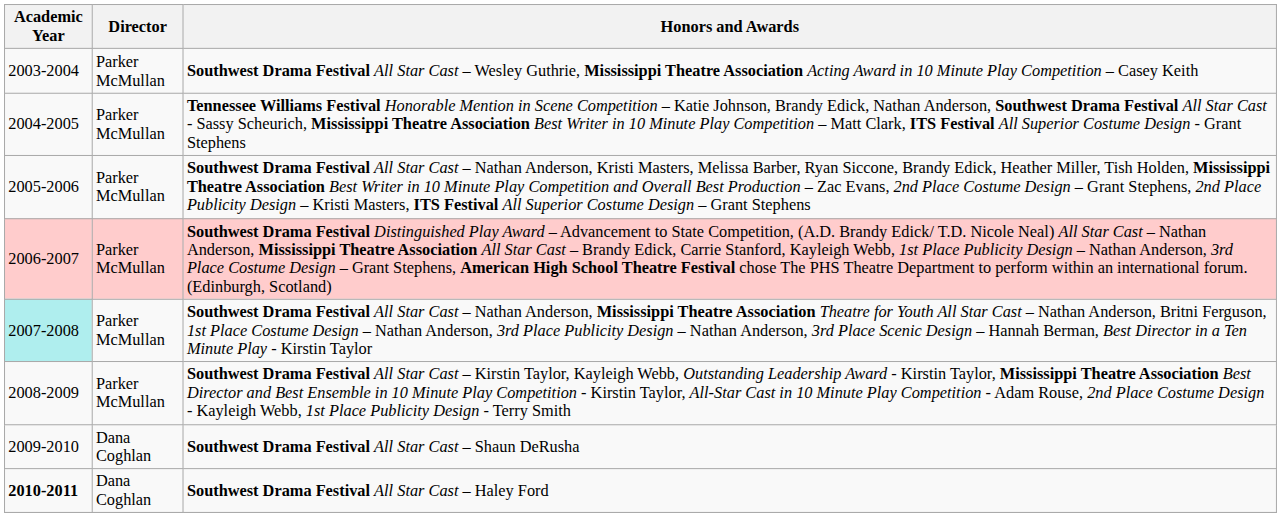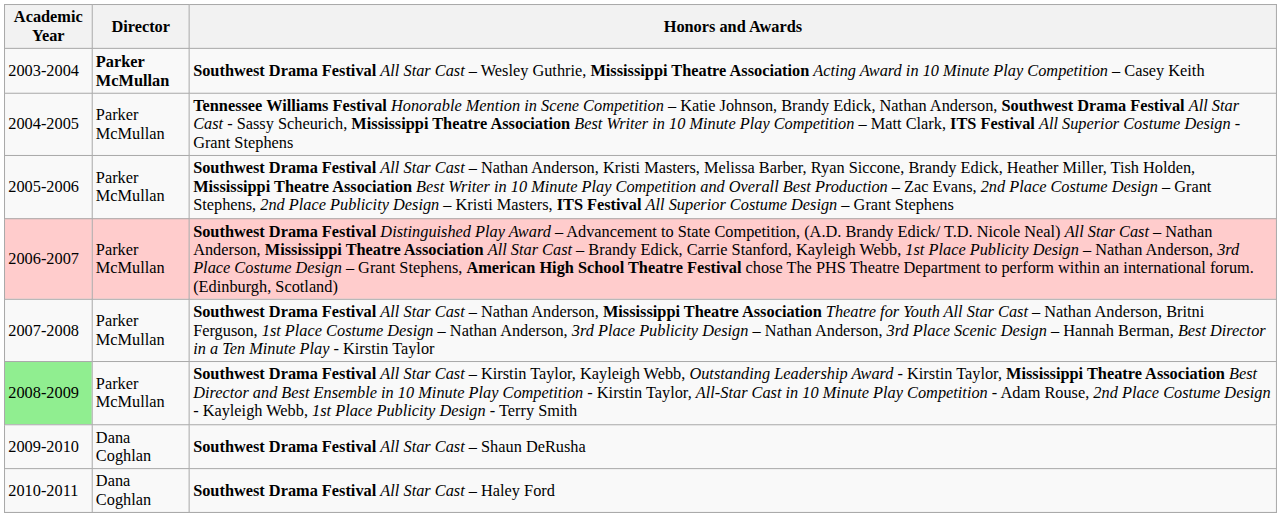(130, 70) normal -> (133, 70) bold
(44, 330) paleturquoise background -> (44, 330) no background
(44, 393) no background -> (44, 393) lightgreen background
(43, 490) bold -> (43, 490) normal
